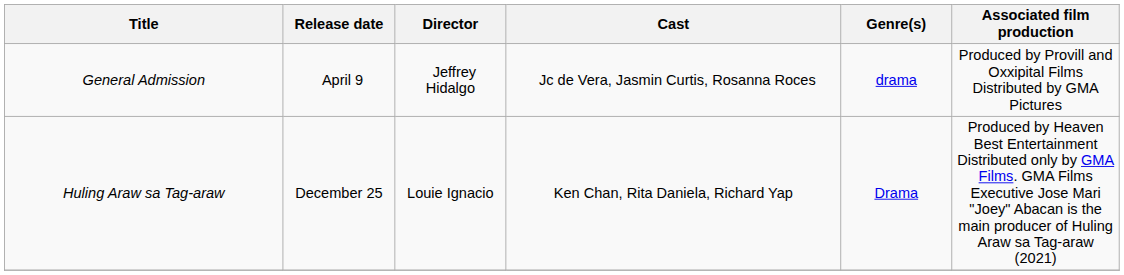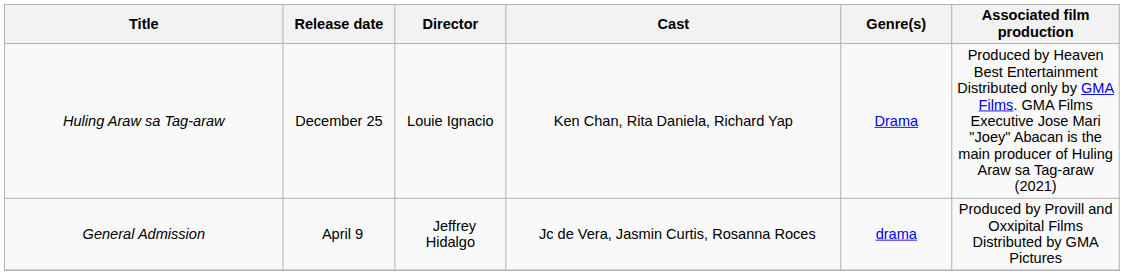rows swapped: (144, 80) <-> (144, 193)
